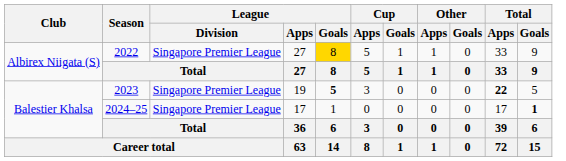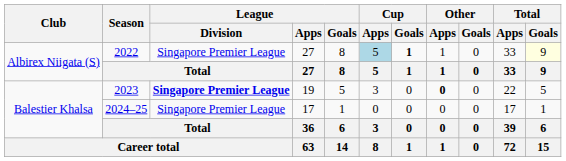(333, 52) gold background -> (342, 52) no background
(367, 52) no background -> (375, 52) lightblue background
(400, 52) normal -> (409, 52) bold
(534, 52) no background -> (543, 52) lightyellow background
(217, 90) normal -> (221, 90) bold
(333, 90) bold -> (342, 90) normal
(434, 90) normal -> (443, 90) bold
(501, 90) bold -> (510, 90) normal
(534, 109) bold -> (543, 109) normal
